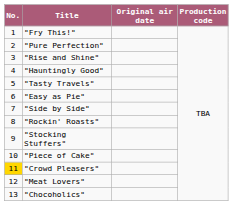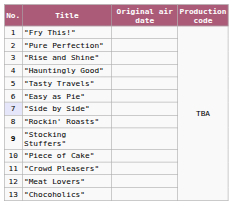(13, 109) no background -> (13, 109) lavender background
(13, 139) normal -> (13, 139) bold
(13, 168) gold background -> (13, 168) no background
